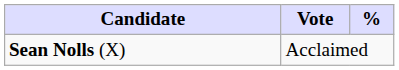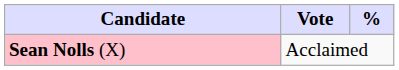(67, 49) no background -> (67, 49) pink background
